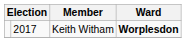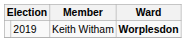(25, 29) 2017 -> (25, 29) 2019
